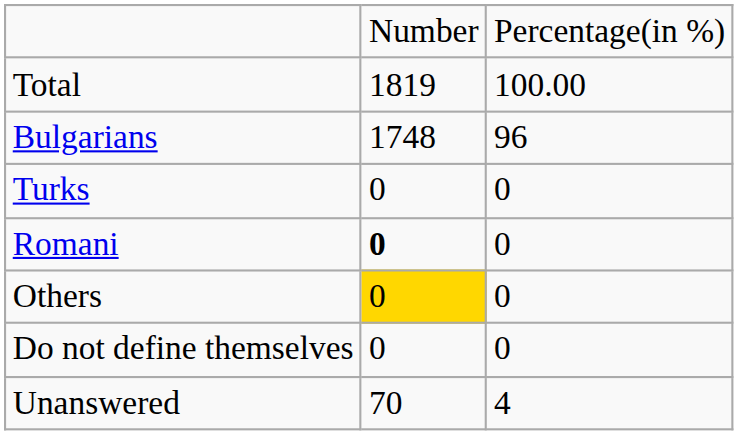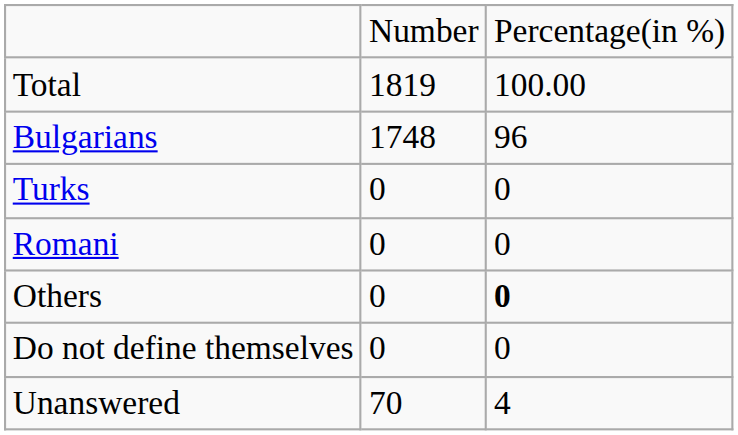(377, 243) bold -> (377, 243) normal
(377, 296) gold background -> (377, 296) no background
(502, 296) normal -> (502, 296) bold
